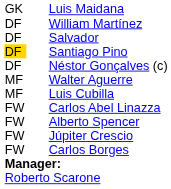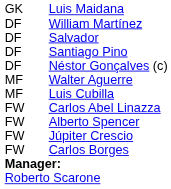(13, 51) gold background -> (13, 51) no background
